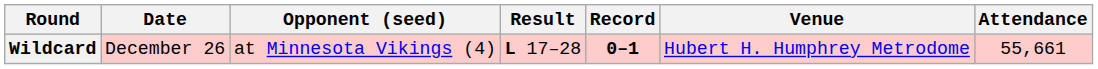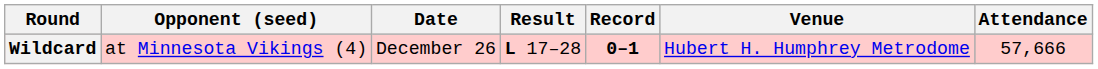columns swapped: (165, 20) <-> (365, 20)
(1033, 49) 55,661 -> (1033, 49) 57,666
